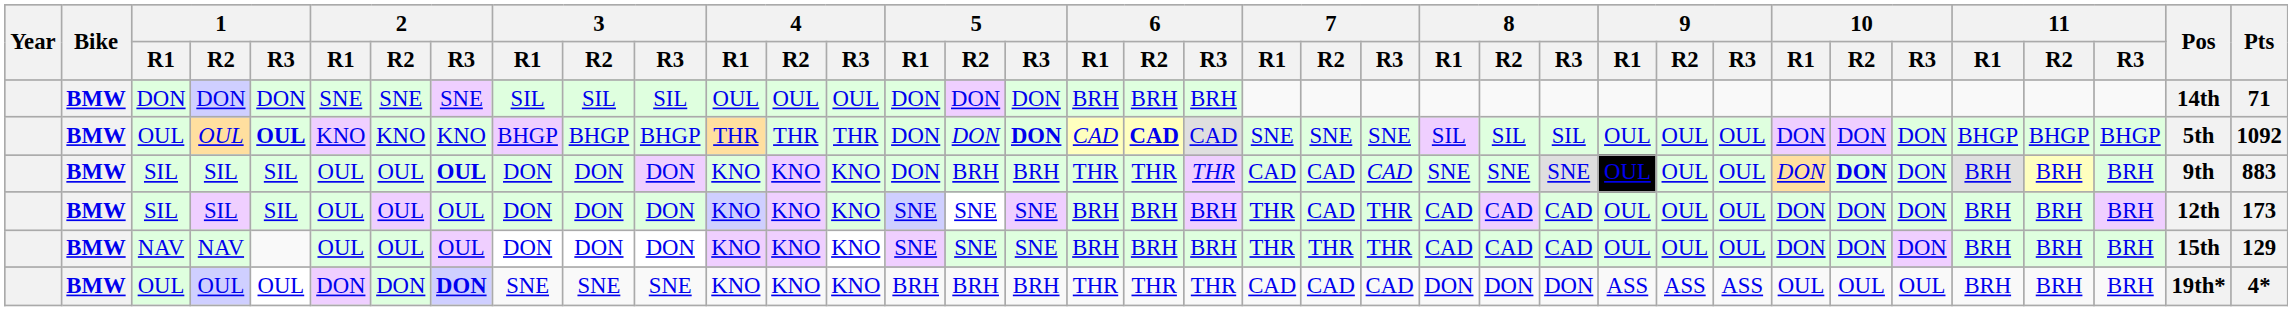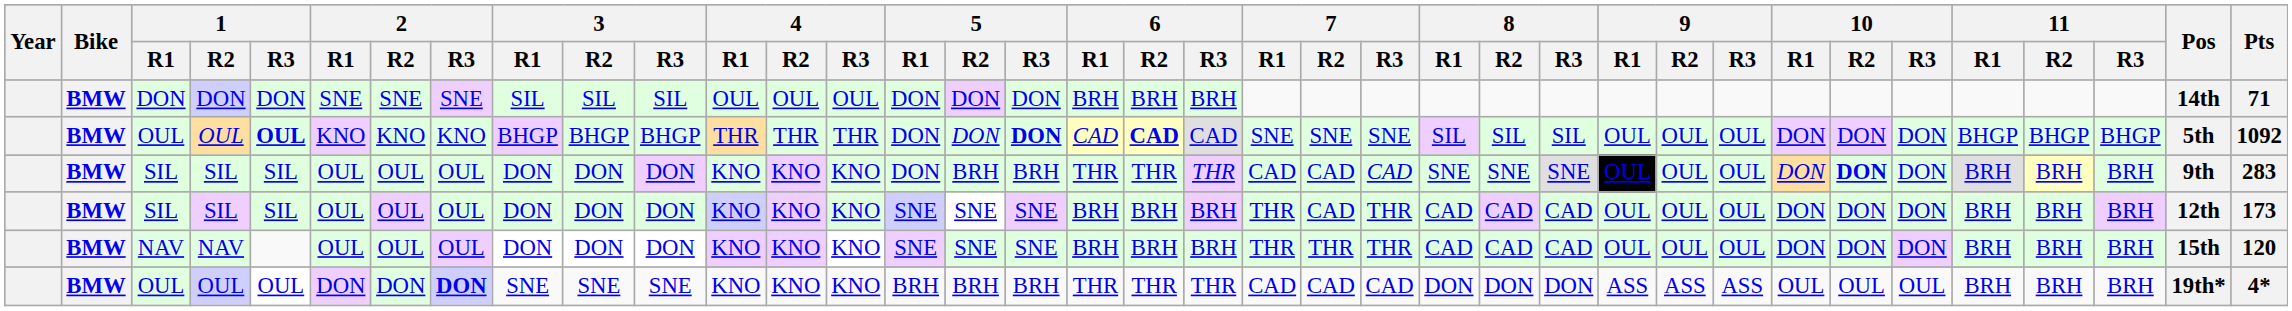(461, 172) bold -> (461, 172) normal
(2259, 172) 883 -> (2259, 172) 283
(2259, 247) 129 -> (2259, 247) 120
